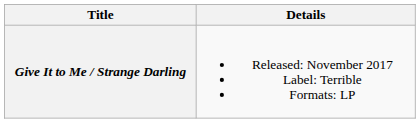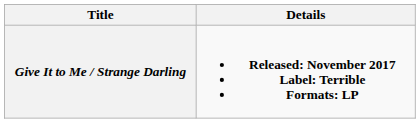(306, 79) normal -> (306, 79) bold
